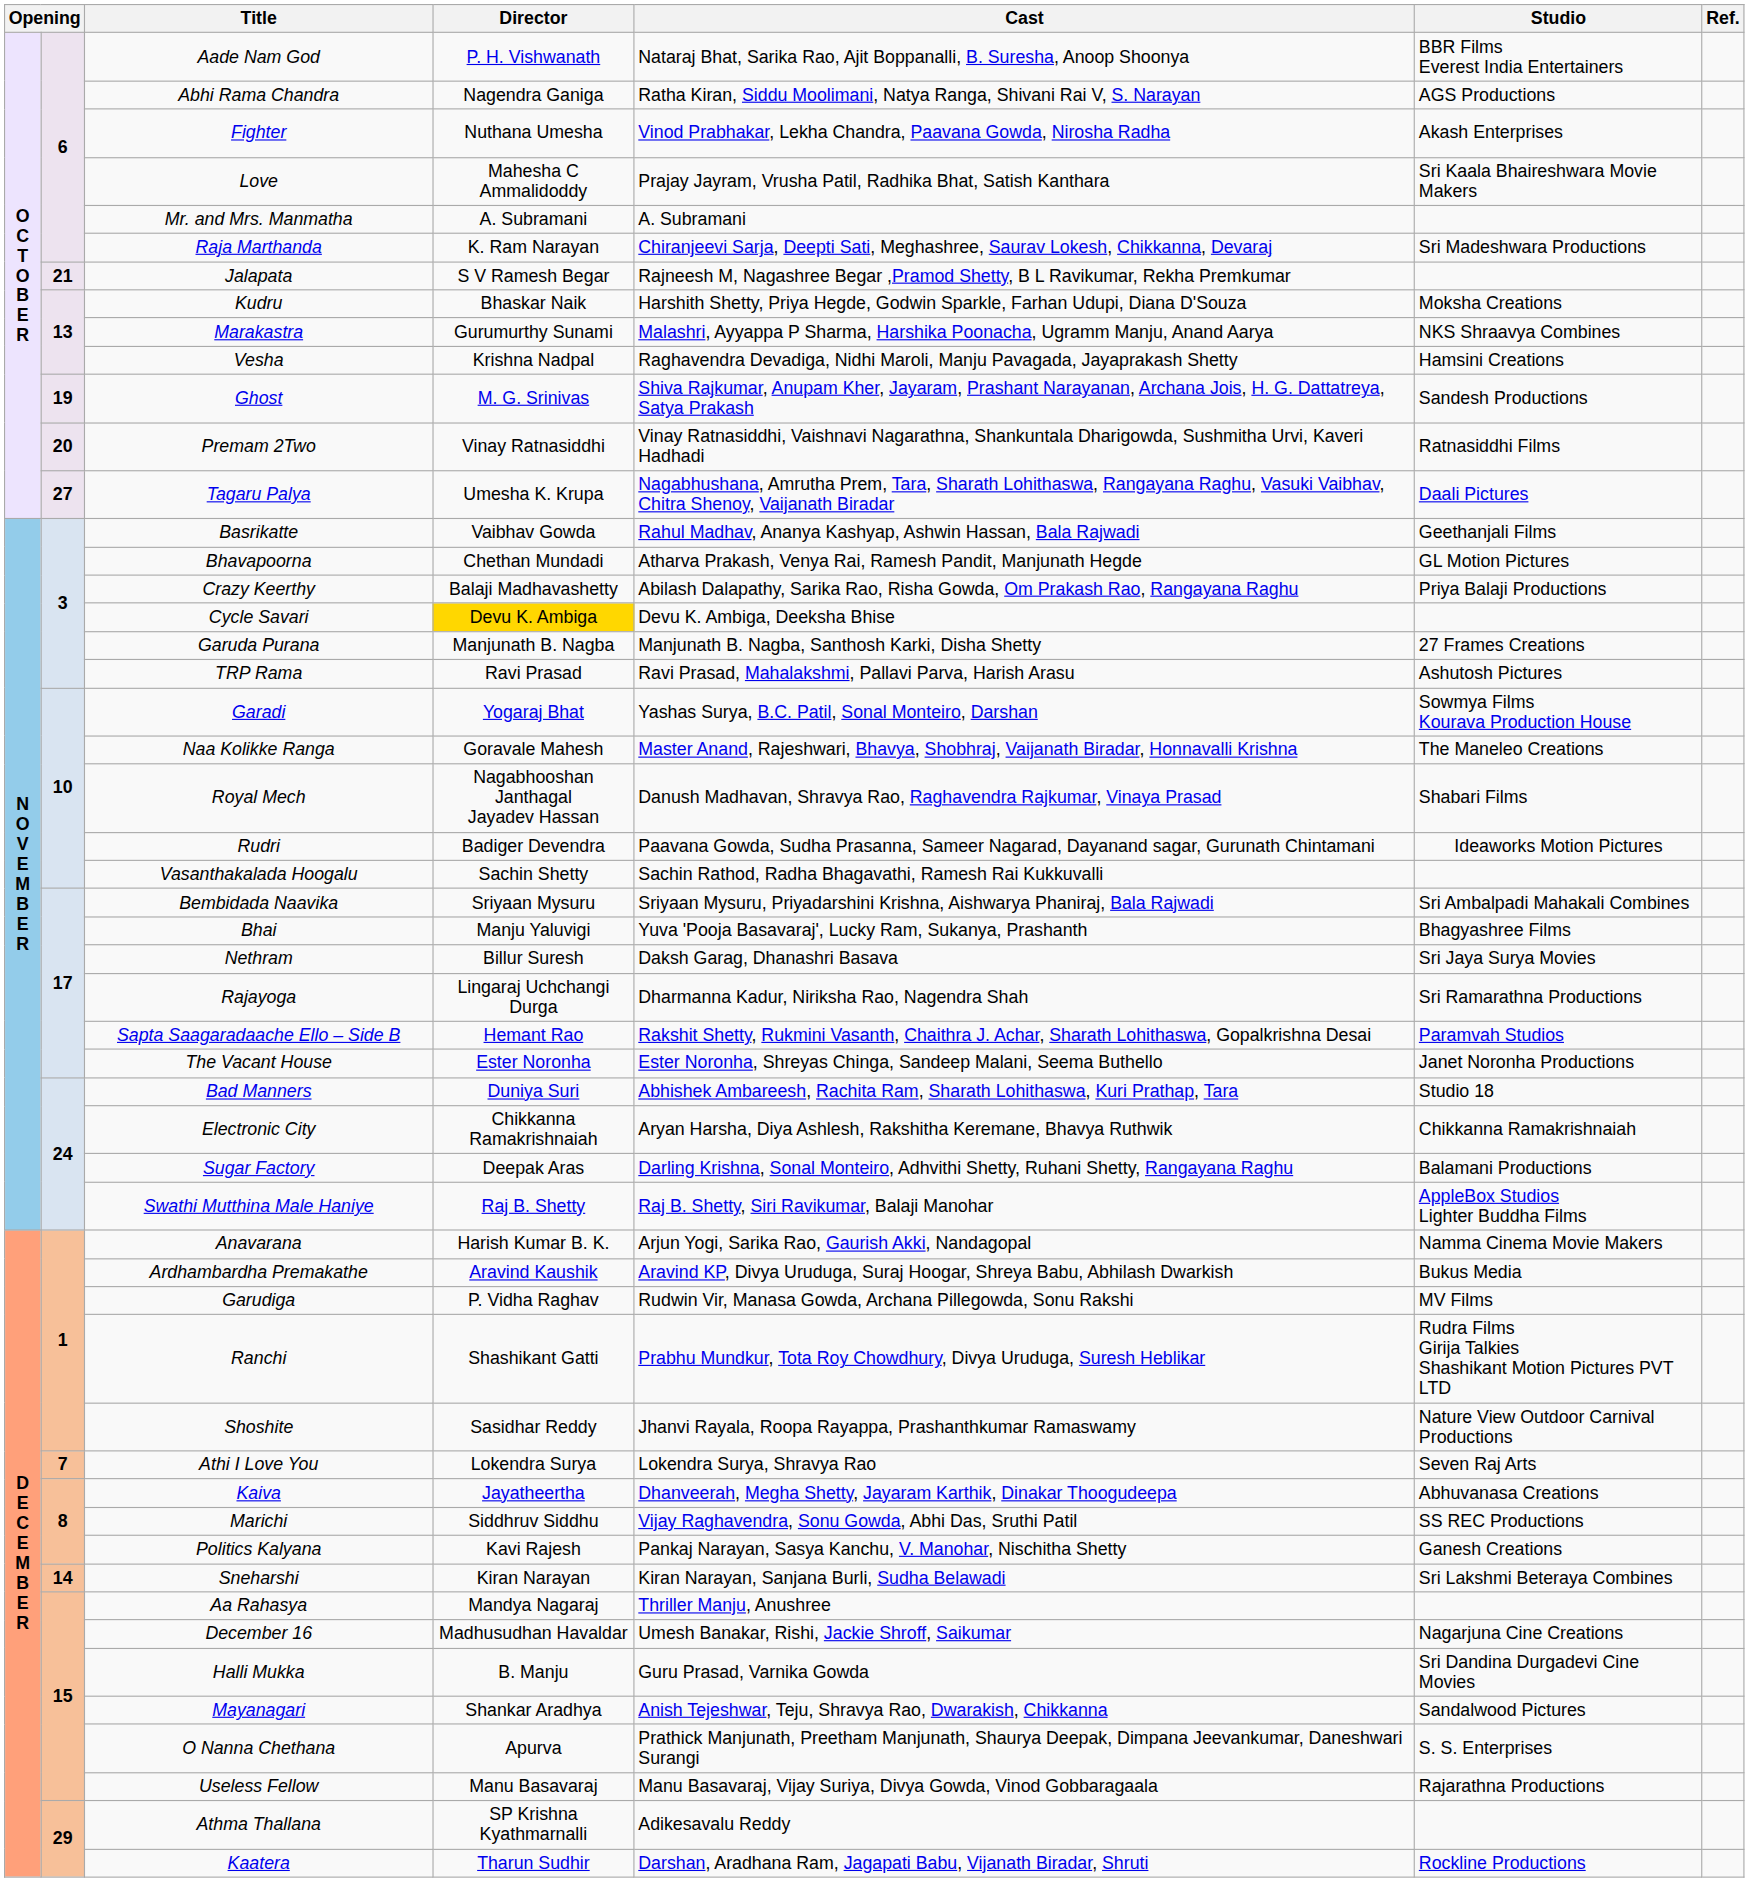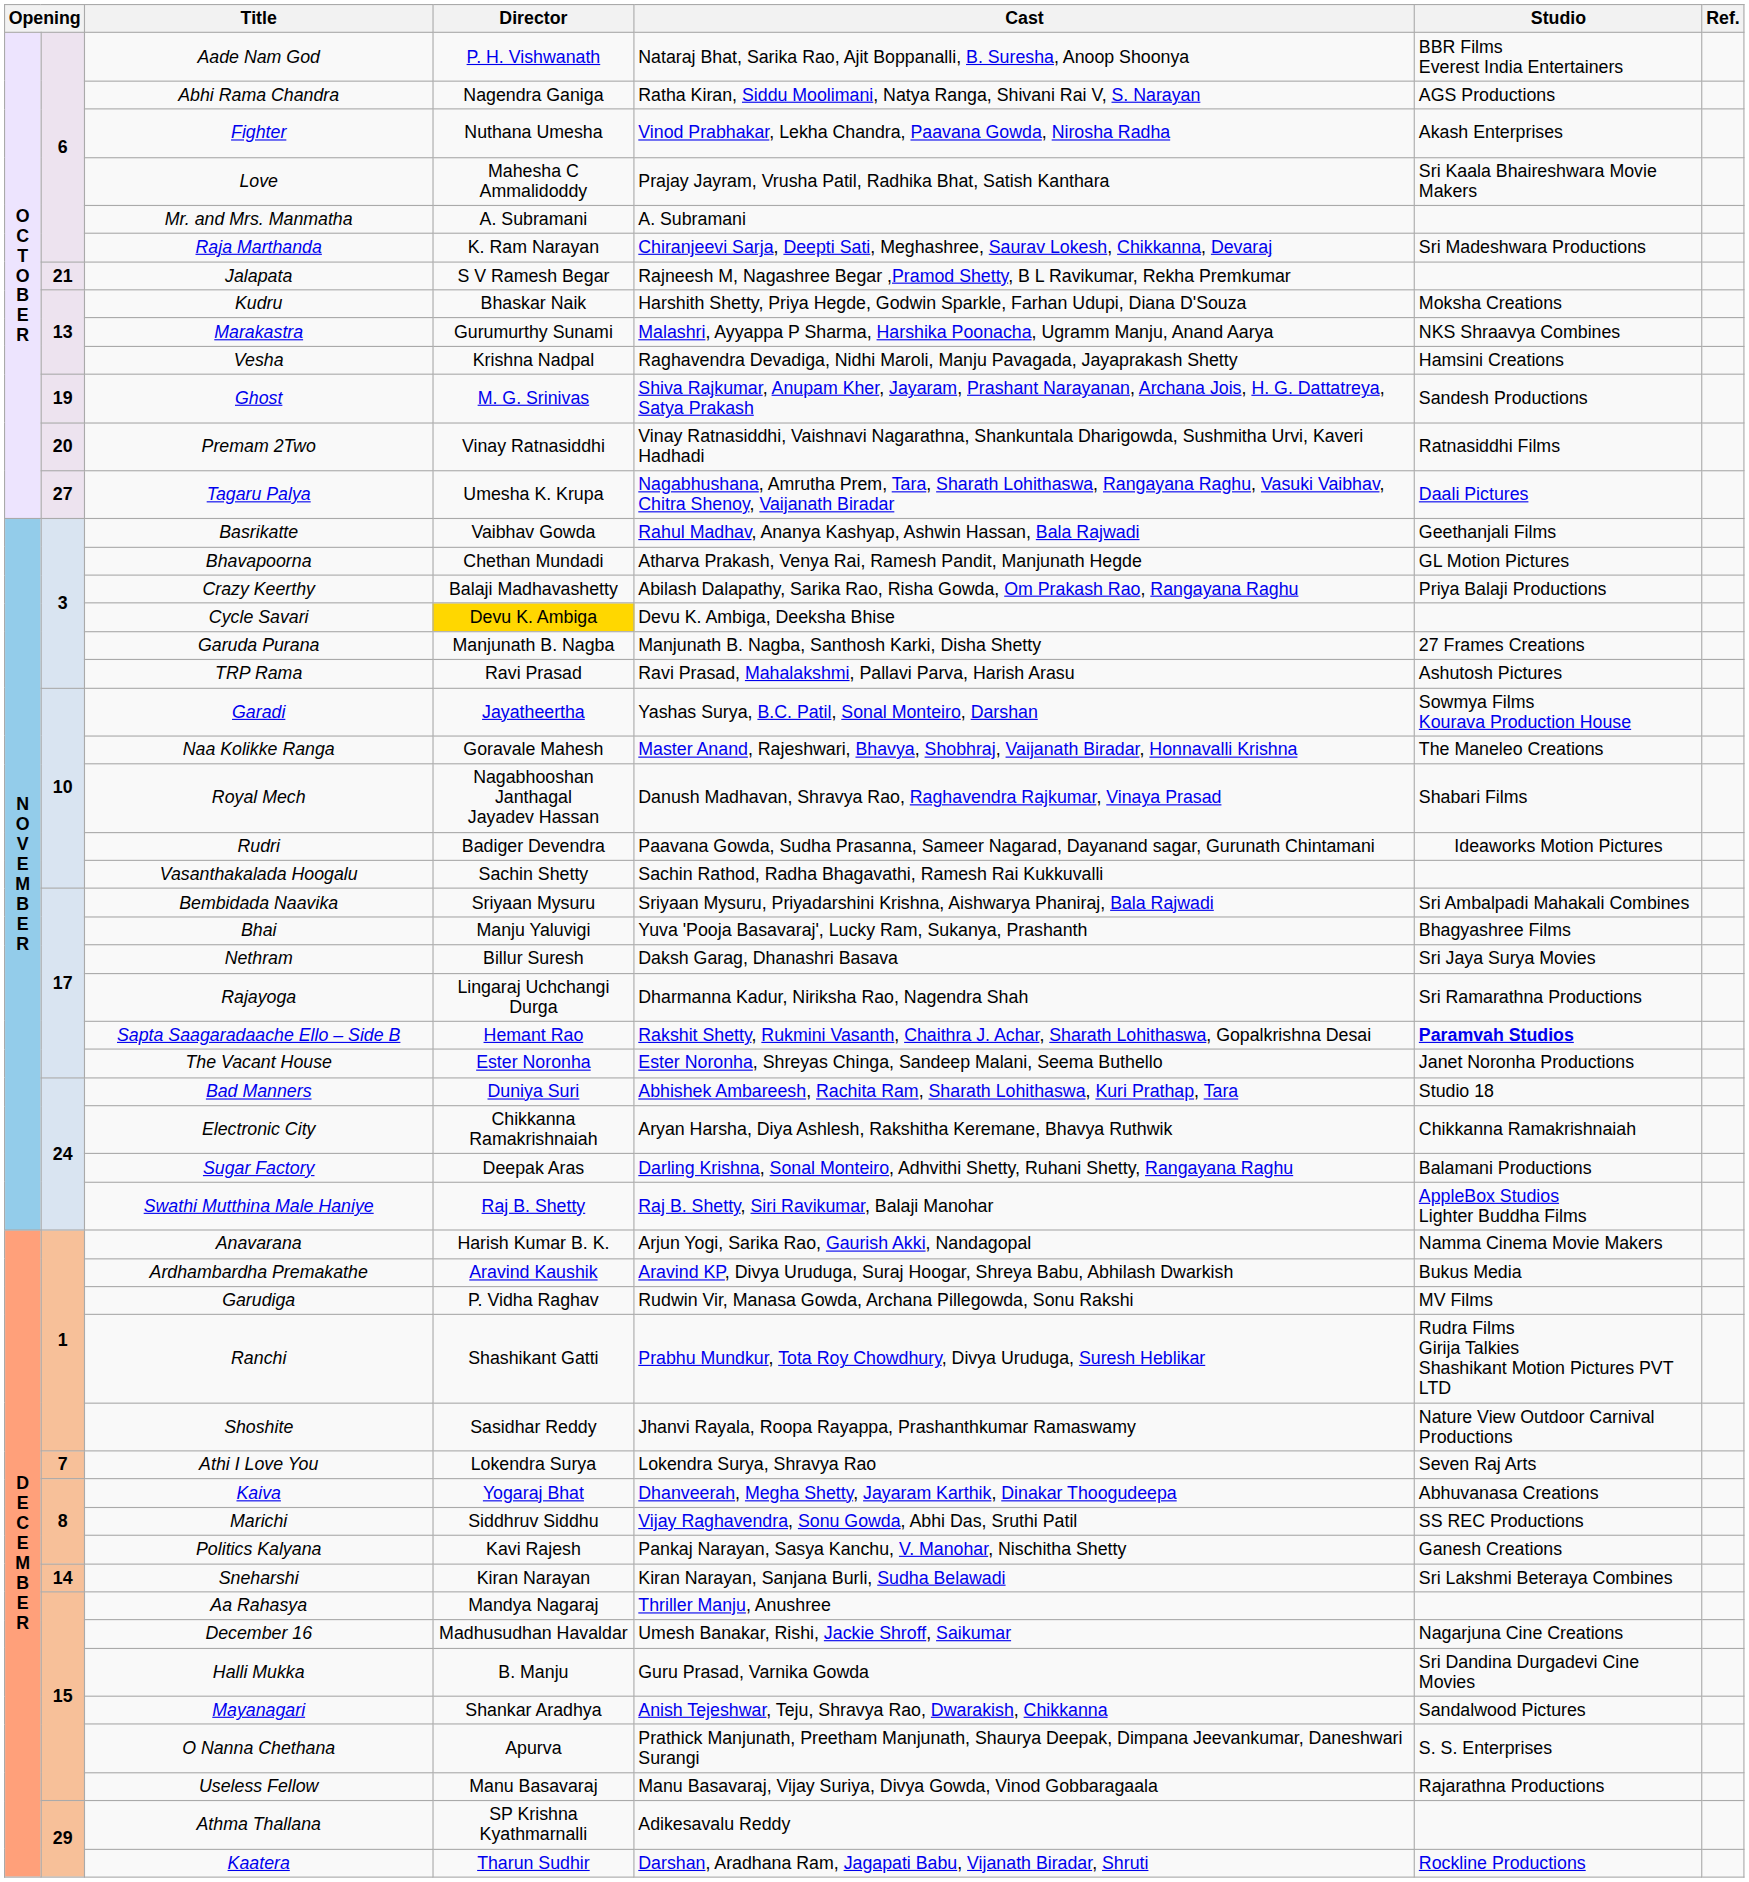(533, 711) Yogaraj Bhat -> (533, 711) Jayatheertha
(1491, 1035) normal -> (1496, 1035) bold
(533, 1493) Jayatheertha -> (533, 1493) Yogaraj Bhat
